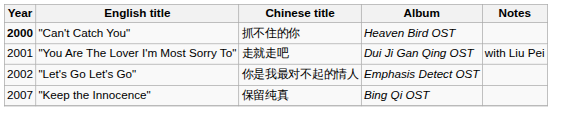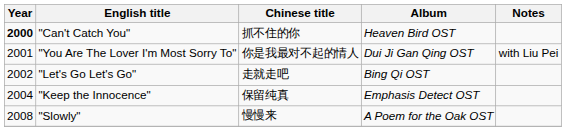(265, 53) 走就走吧 -> (300, 53) 你是我最对不起的情人
(300, 74) 你是我最对不起的情人 -> (265, 74) 走就走吧
(422, 74) Emphasis Detect OST -> (397, 74) Bing Qi OST
(20, 95) 2007 -> (20, 95) 2004
(397, 95) Bing Qi OST -> (422, 95) Emphasis Detect OST
+ row: (59, 116)
